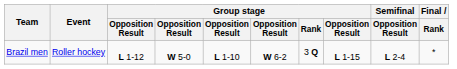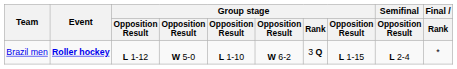(79, 53) normal -> (81, 53) bold
